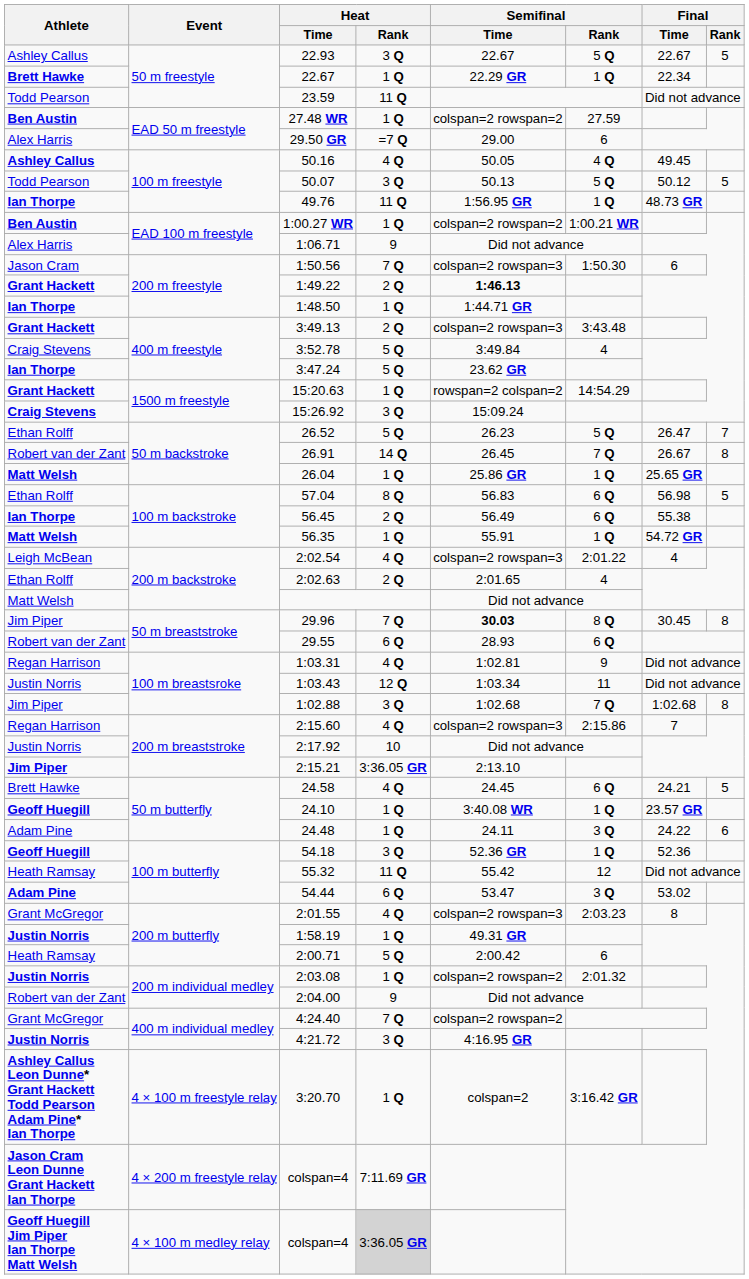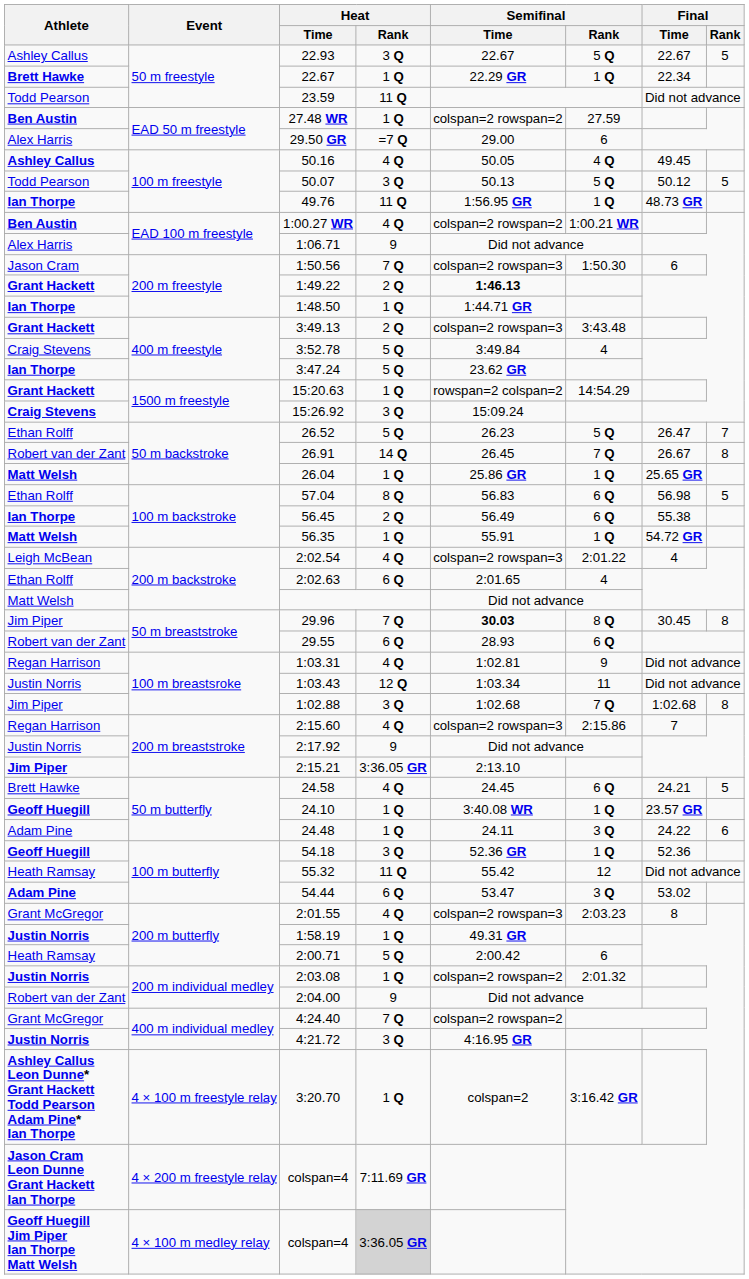(393, 223) 1 Q -> (393, 223) 4 Q
(393, 579) 2 Q -> (393, 579) 6 Q
(393, 747) 10 -> (393, 747) 9
